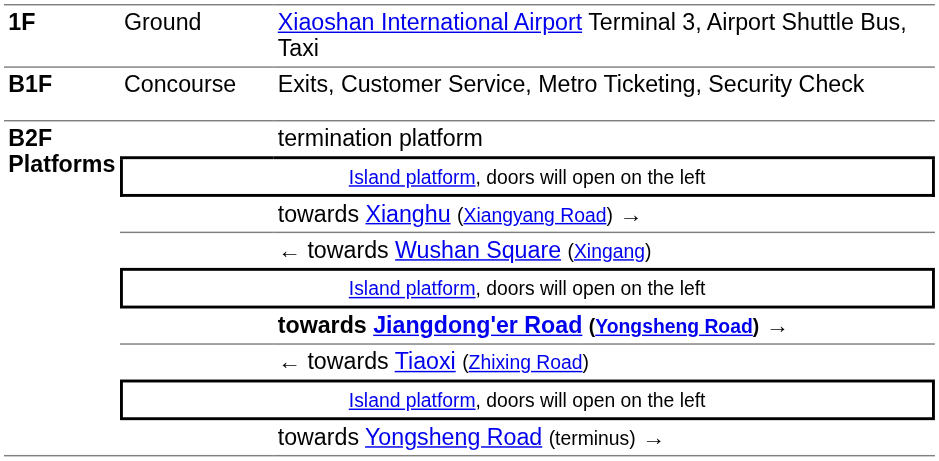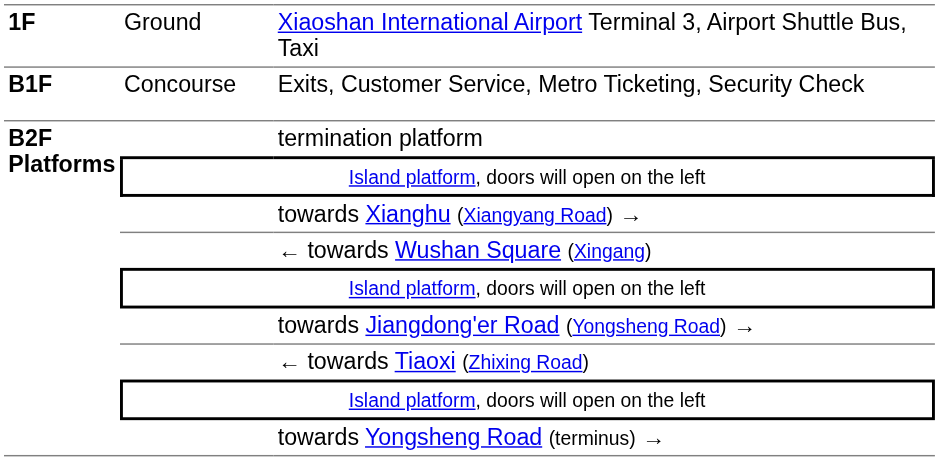(533, 325) bold -> (517, 325) normal
